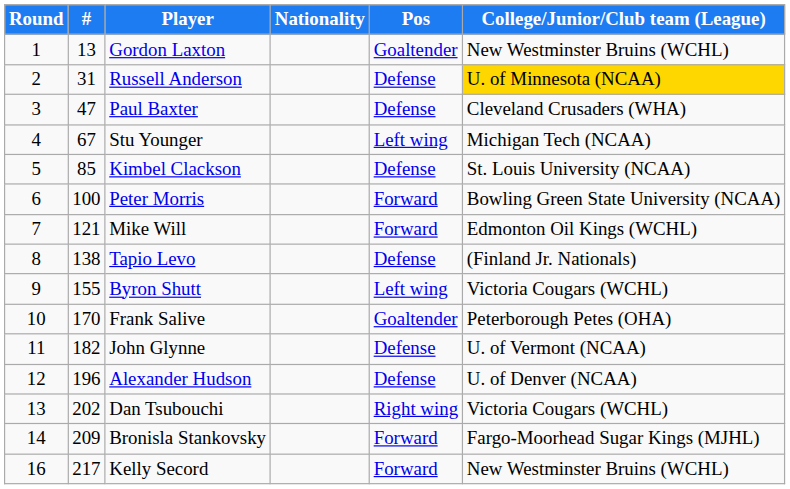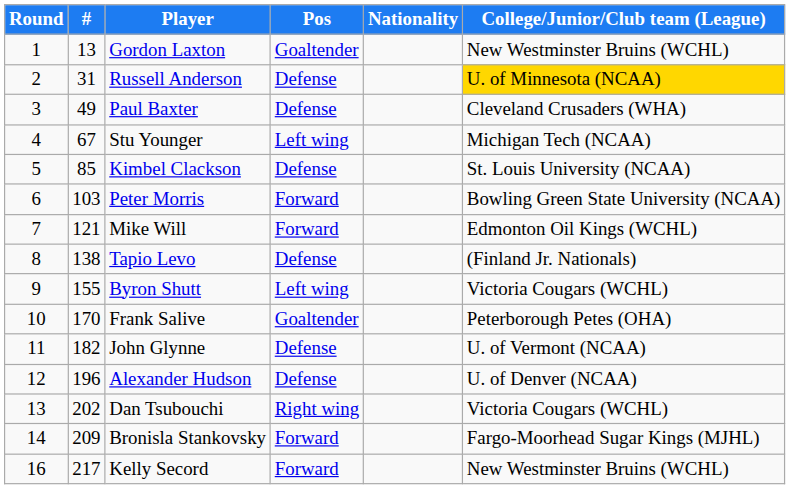columns swapped: (416, 19) <-> (320, 19)
(86, 109) 47 -> (86, 109) 49
(86, 199) 100 -> (86, 199) 103
